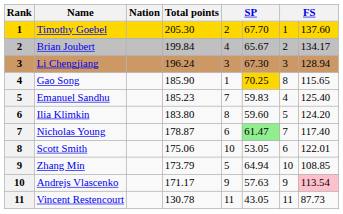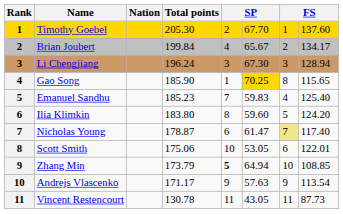(256, 132) lightgreen background -> (256, 132) no background
(285, 132) no background -> (285, 132) khaki background
(227, 166) normal -> (227, 166) bold
(315, 183) pink background -> (315, 183) no background
